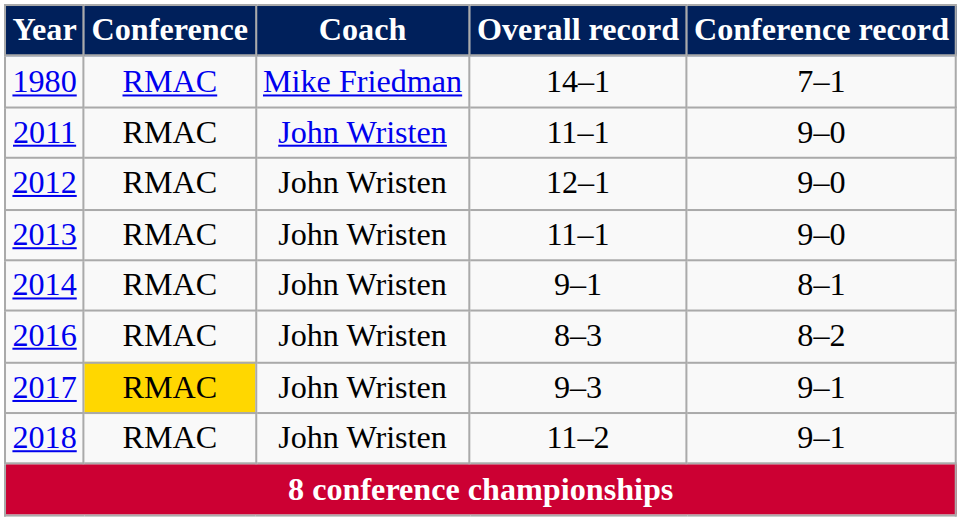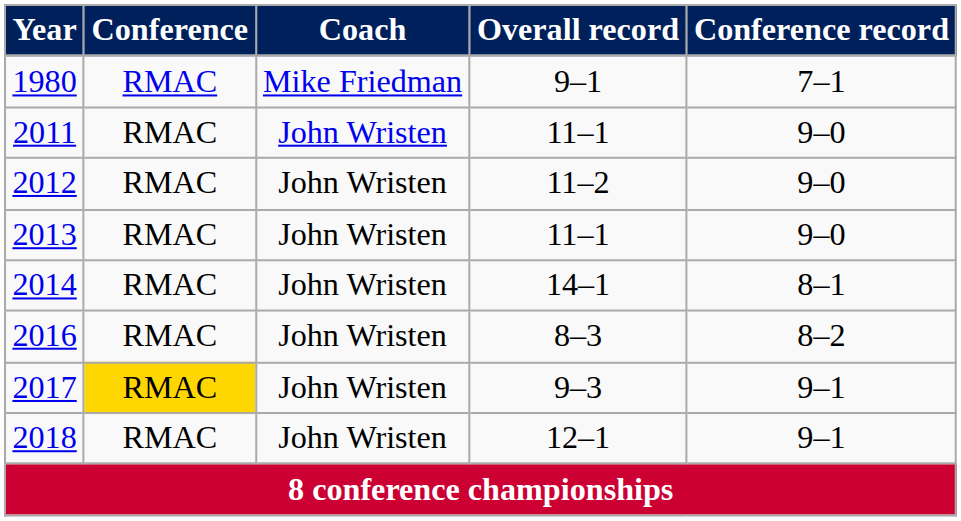(578, 81) 14–1 -> (578, 81) 9–1
(578, 183) 12–1 -> (578, 183) 11–2
(578, 285) 9–1 -> (578, 285) 14–1
(578, 438) 11–2 -> (578, 438) 12–1
